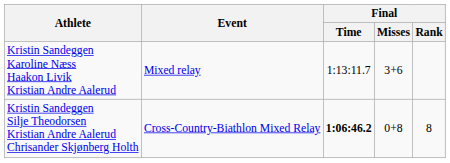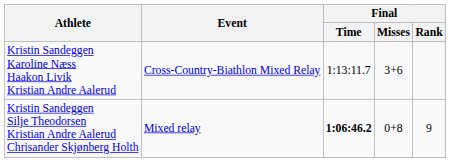(172, 70) Mixed relay -> (232, 70) Cross-Country-Biathlon Mixed Relay
(232, 128) Cross-Country-Biathlon Mixed Relay -> (172, 128) Mixed relay
(429, 128) 8 -> (429, 128) 9
